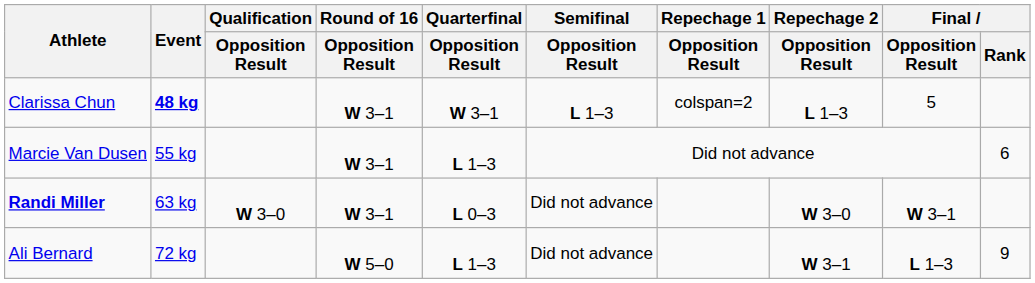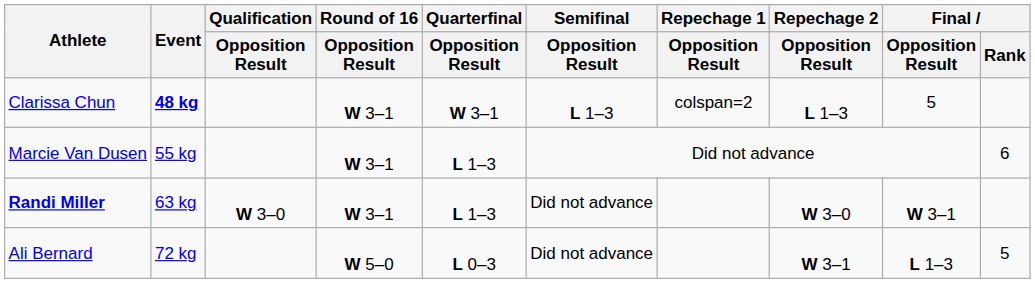(474, 215) L 0–3 -> (474, 215) L 1–3
(474, 265) L 1–3 -> (474, 265) L 0–3
(1005, 253) 9 -> (1005, 253) 5
